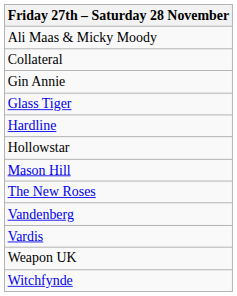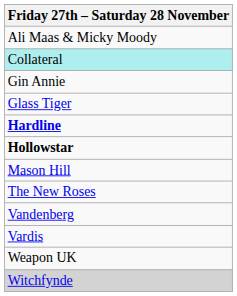(35, 59) no background -> (35, 59) paleturquoise background
(32, 125) normal -> (34, 125) bold
(39, 147) normal -> (41, 147) bold
(40, 280) no background -> (40, 280) lightgrey background
